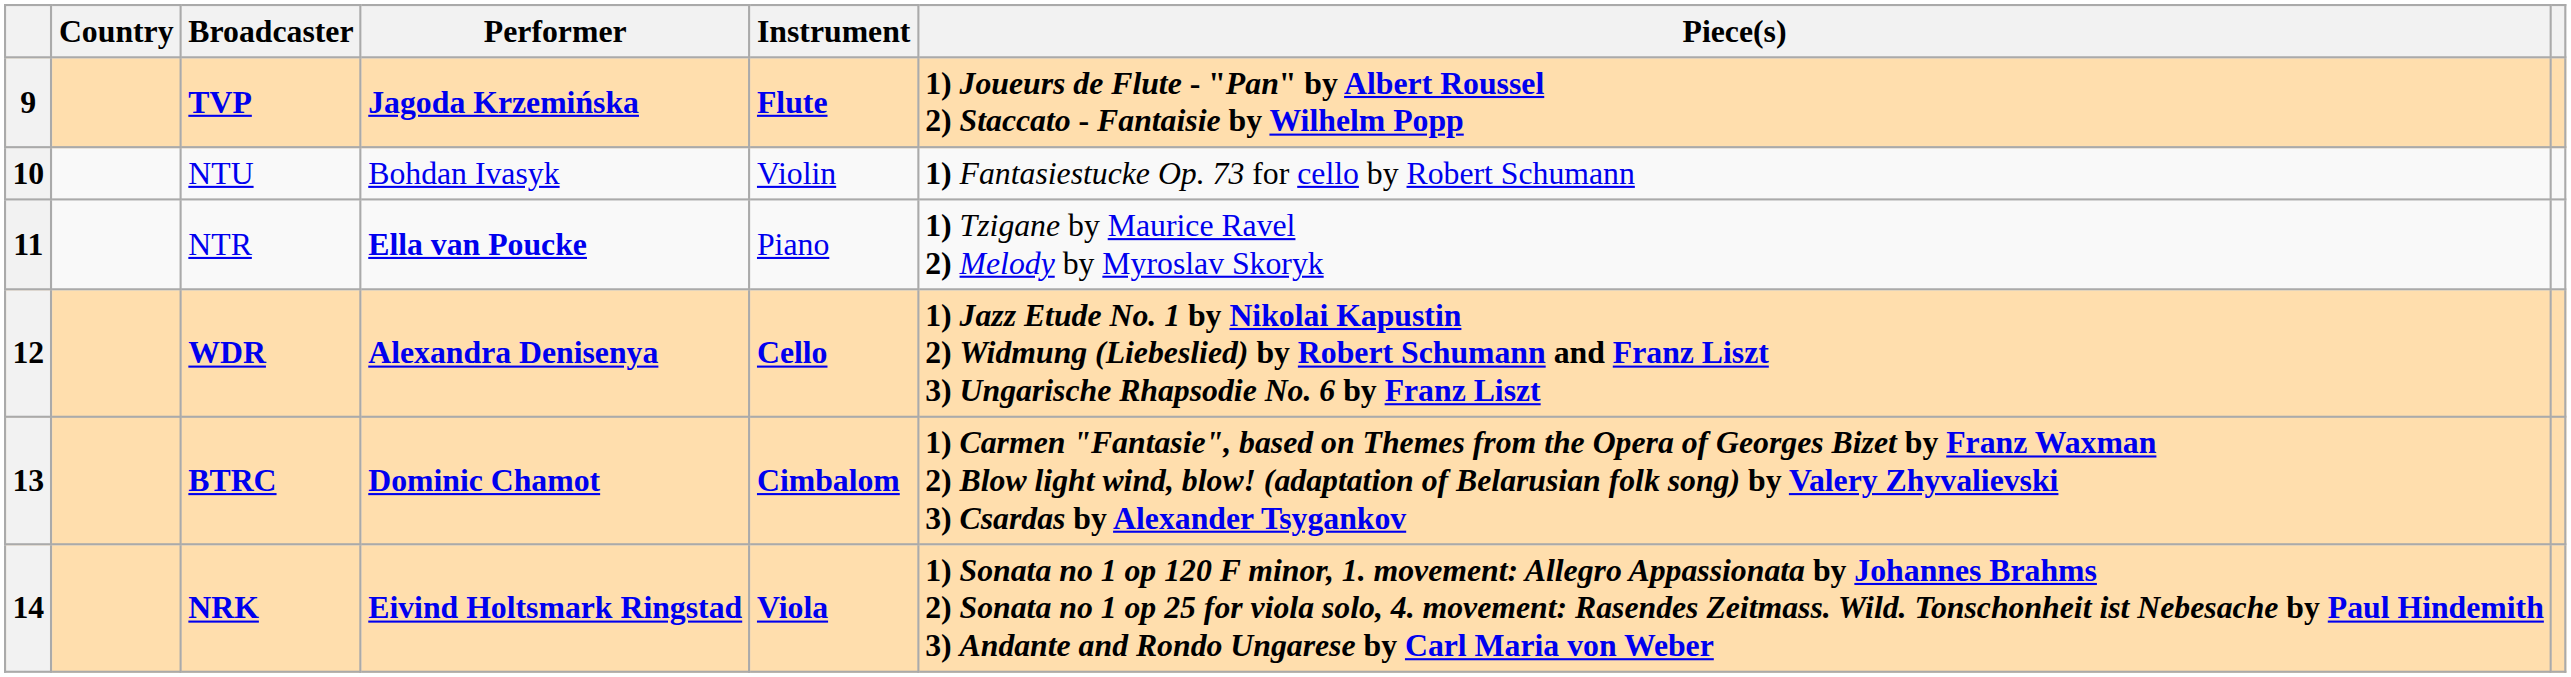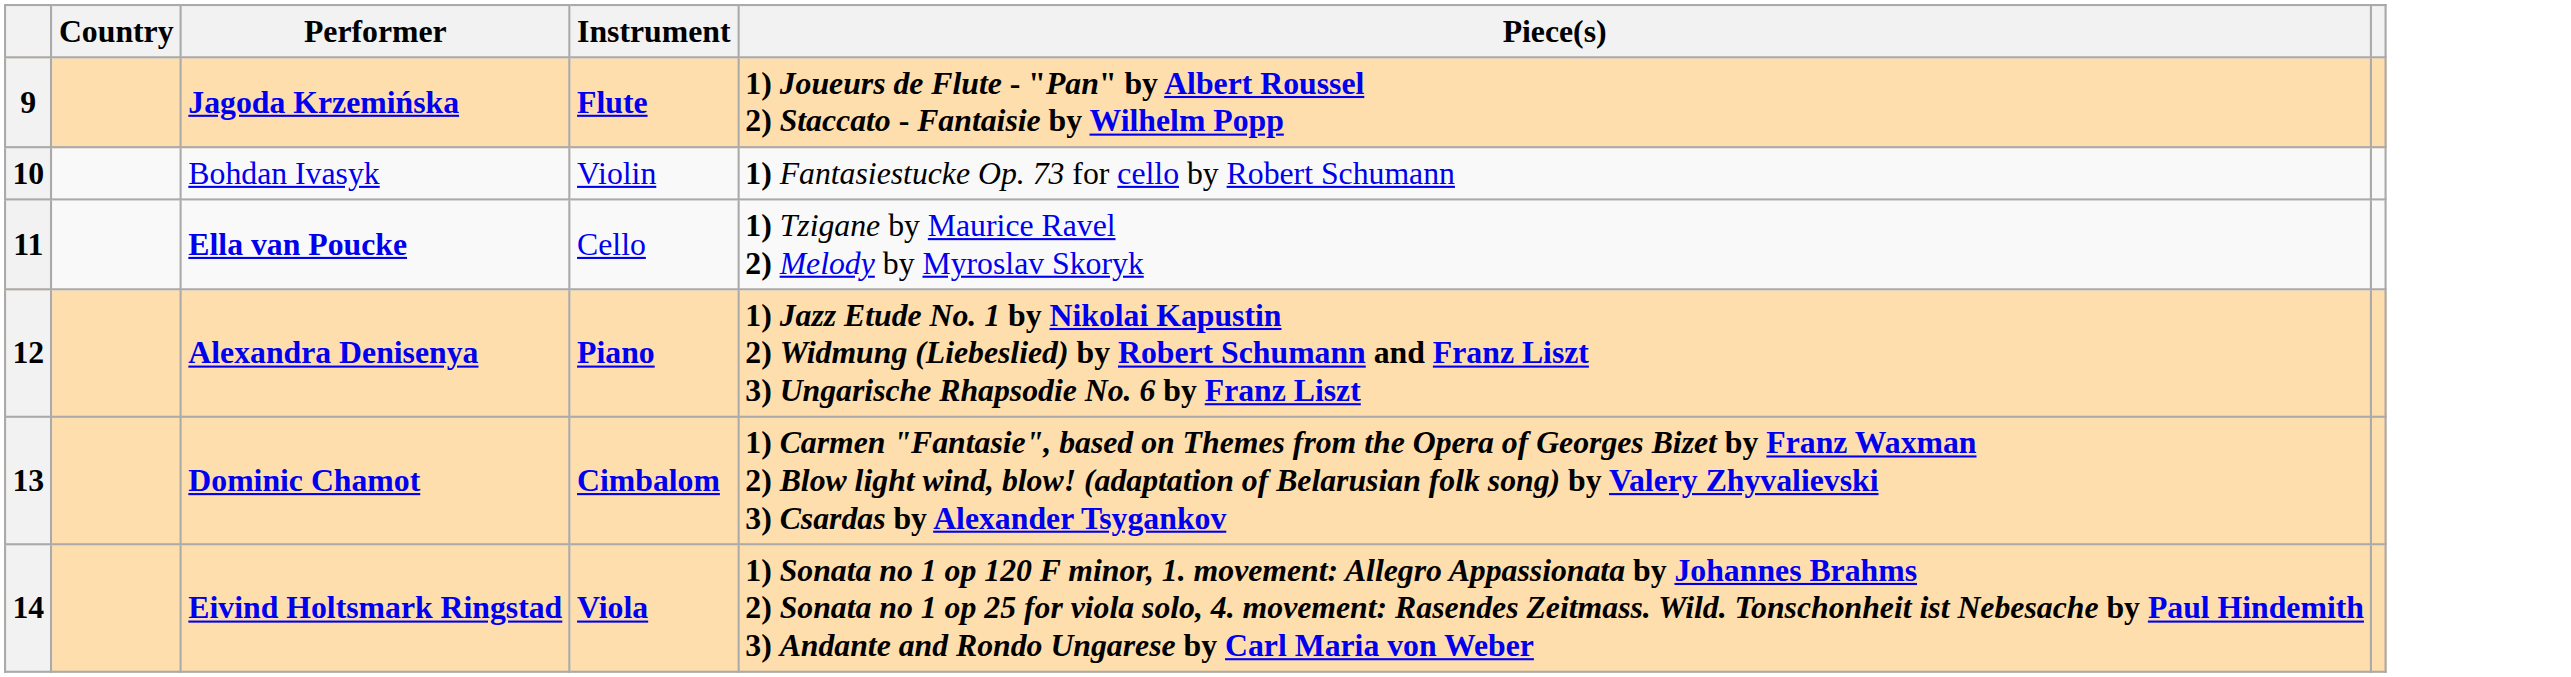- column: (271, 30)
(793, 244) Piano -> (611, 244) Cello
(792, 353) Cello -> (616, 353) Piano
